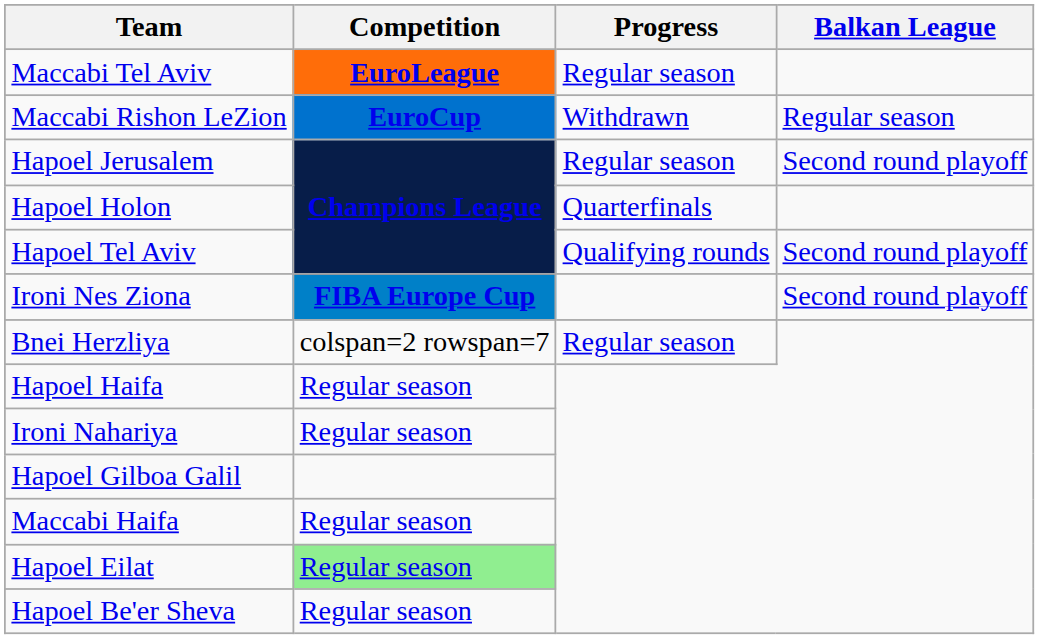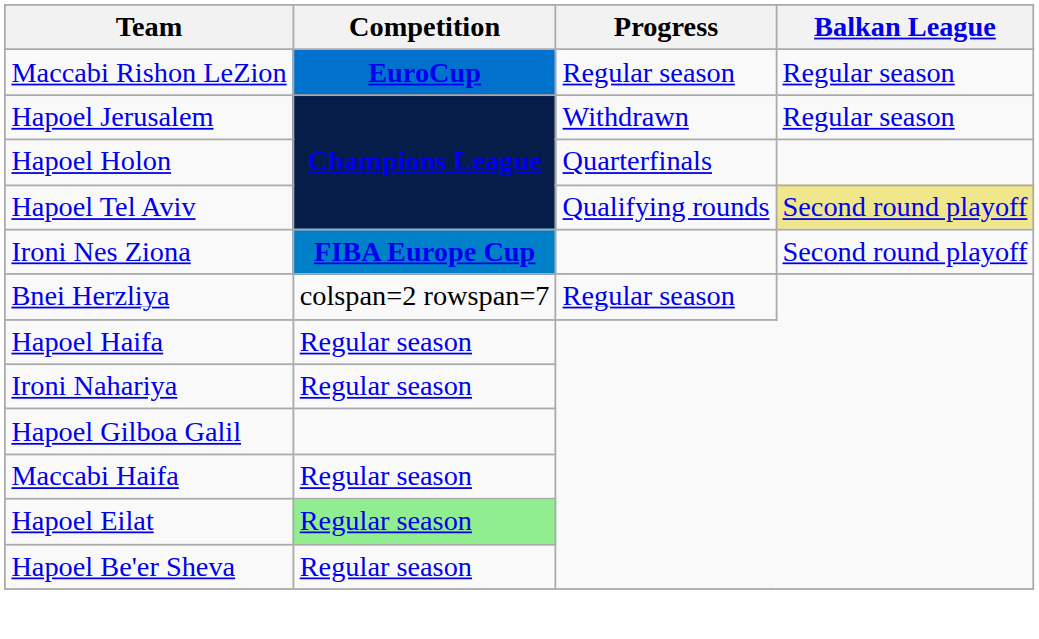- row: (111, 71)
(626, 116) Withdrawn -> (649, 71) Regular season
(649, 161) Regular season -> (626, 116) Withdrawn
(905, 161) Second round playoff -> (869, 116) Regular season
(905, 251) no background -> (905, 206) khaki background
